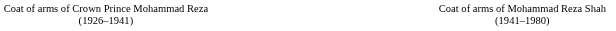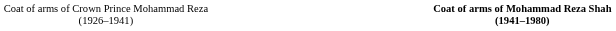(522, 14) normal -> (522, 14) bold
